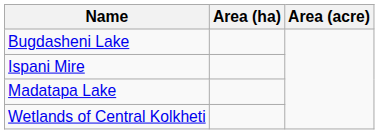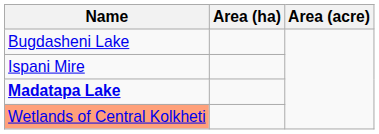(62, 91) normal -> (64, 91) bold
(107, 116) no background -> (107, 116) lightsalmon background
